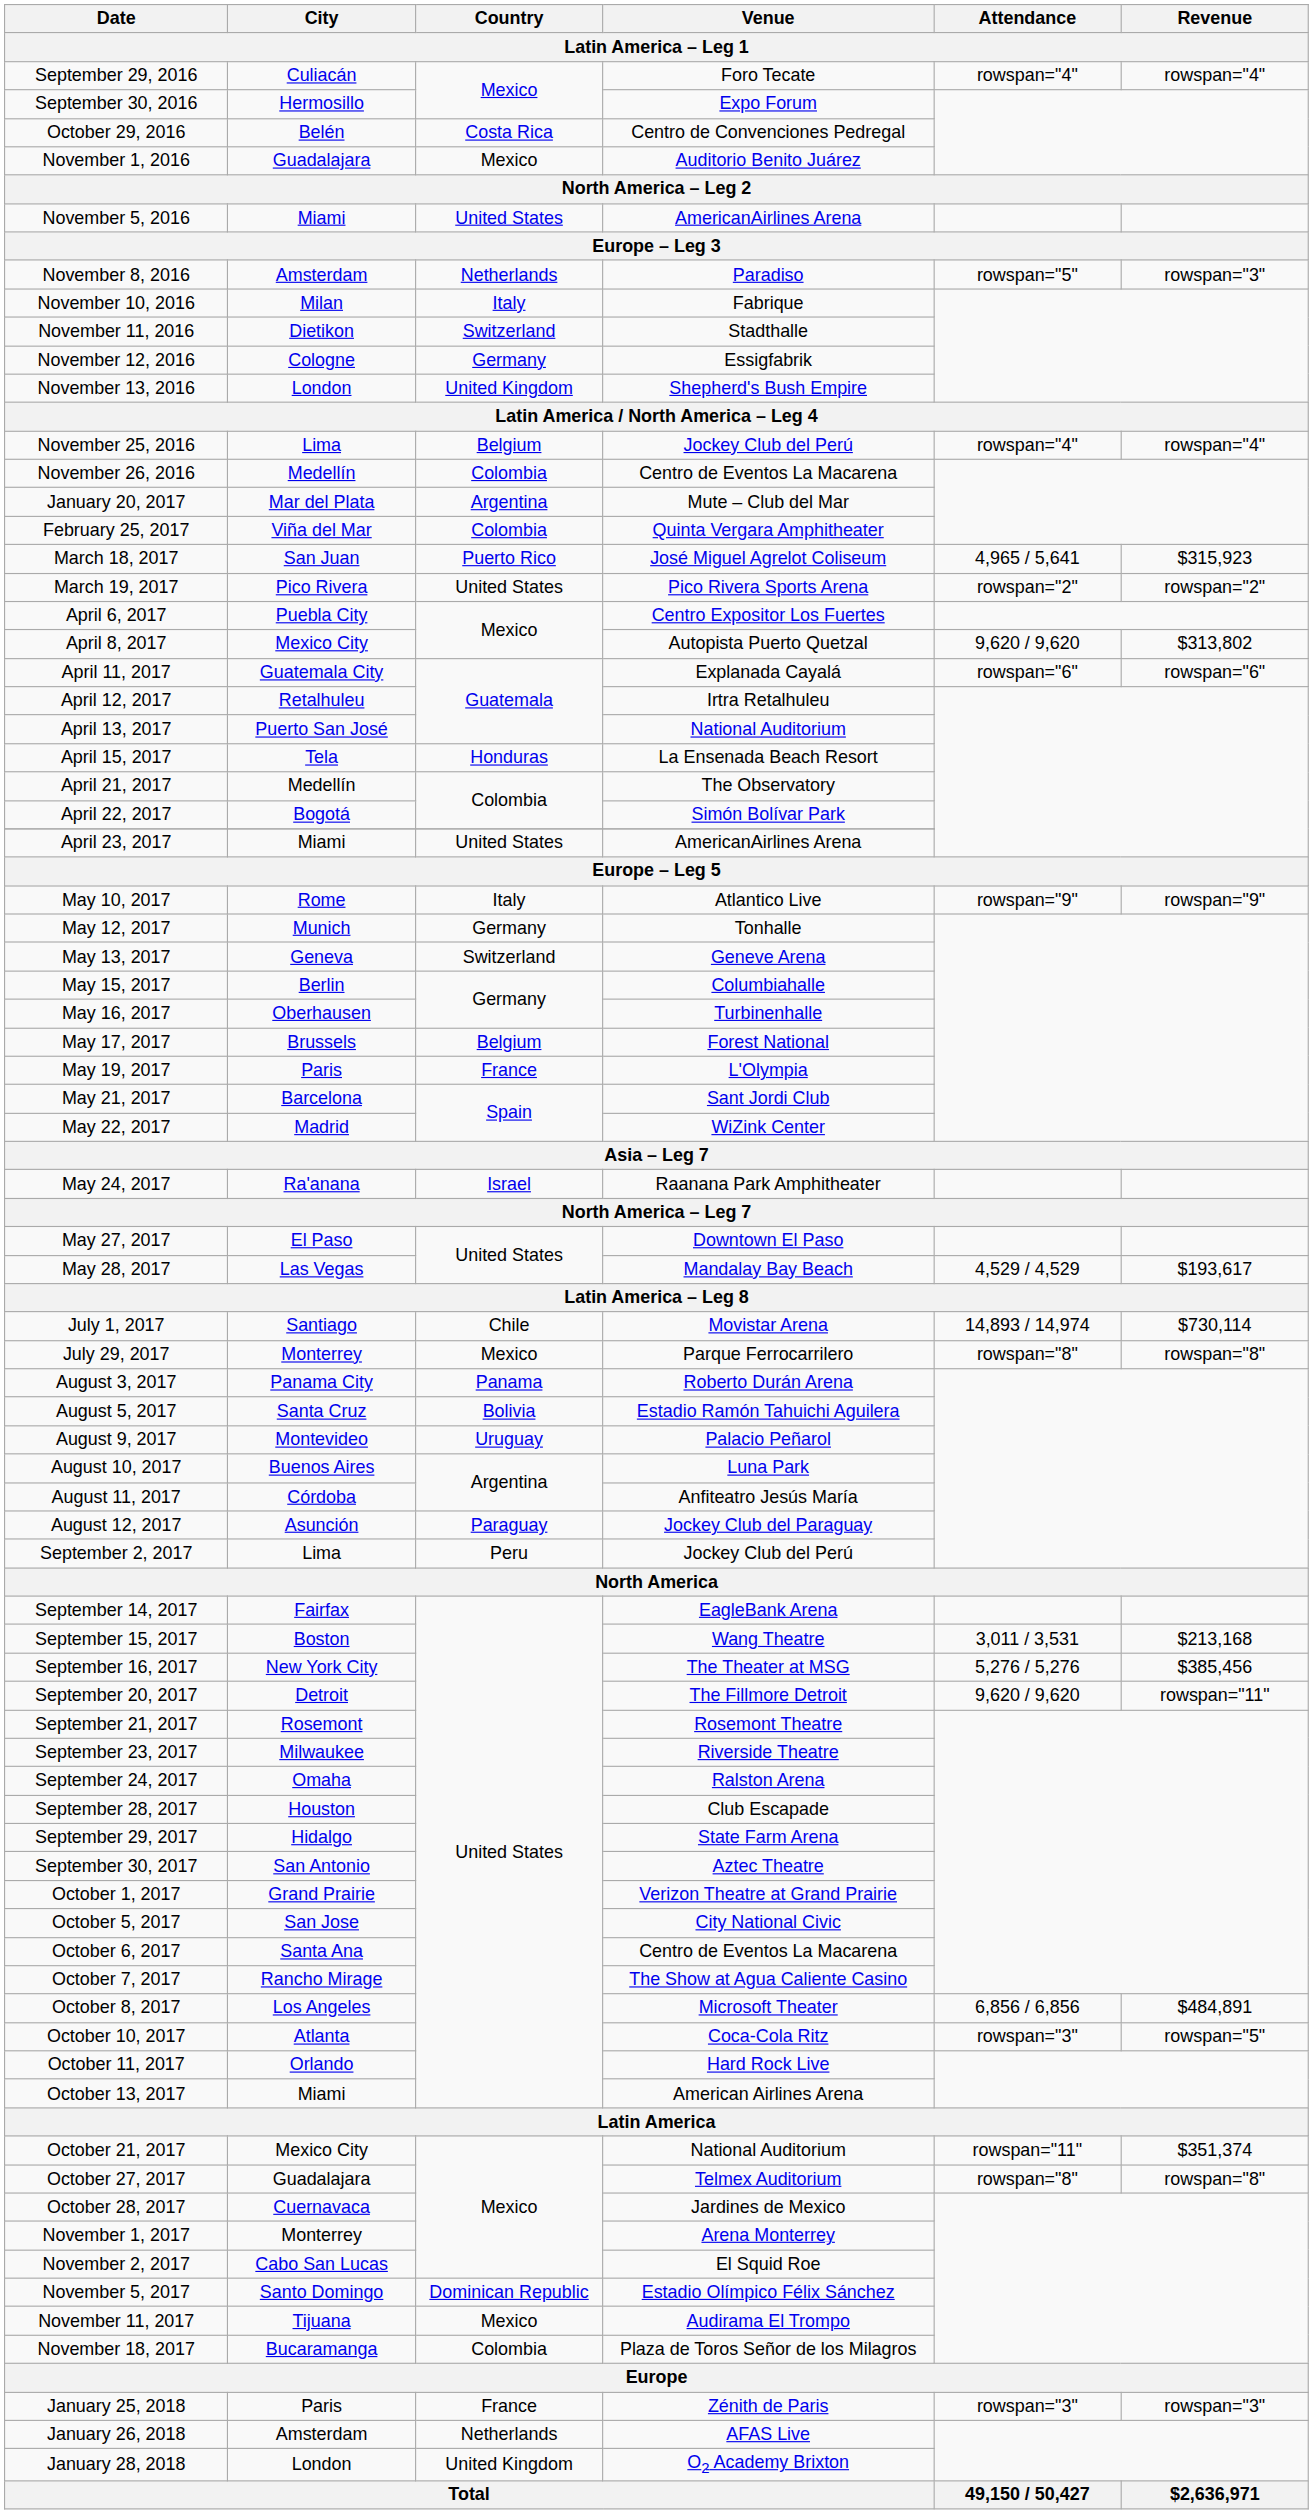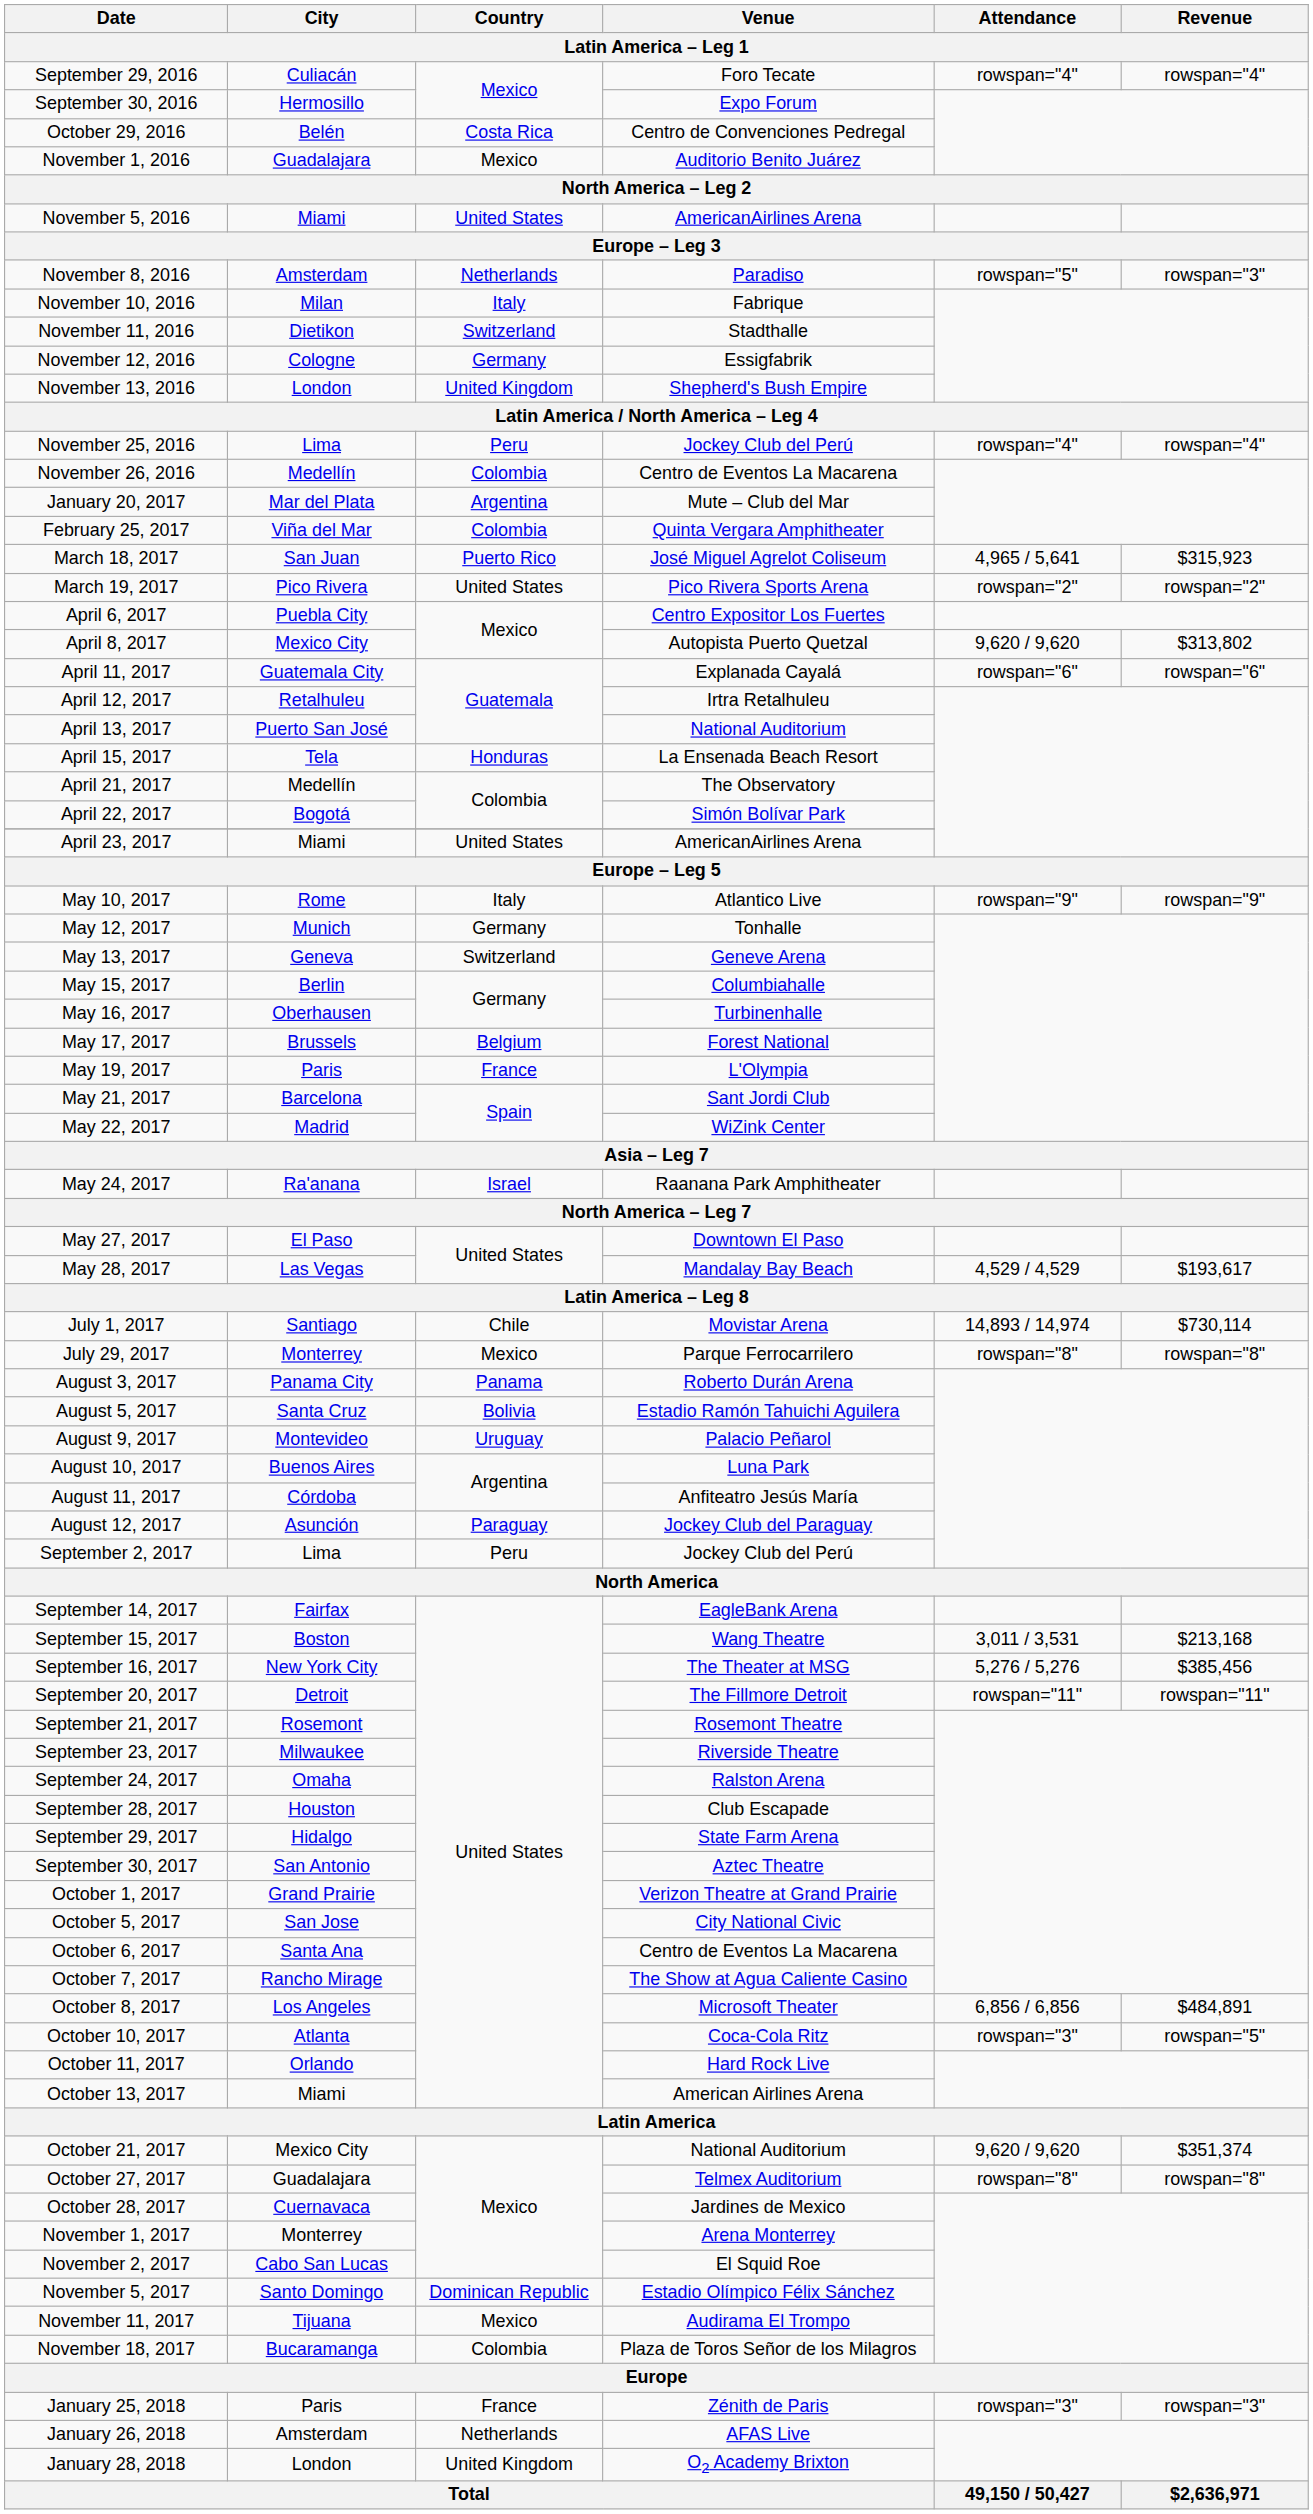(509, 445) Belgium -> (509, 445) Peru
(1027, 1695) 9,620 / 9,620 -> (1027, 1695) rowspan="11"
(1027, 2150) rowspan="11" -> (1027, 2150) 9,620 / 9,620
